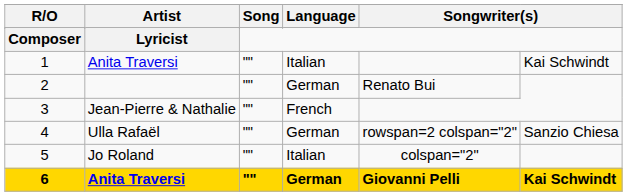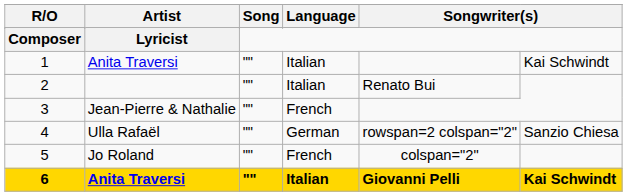(313, 86) German -> (306, 86) Italian
(306, 156) Italian -> (309, 156) French
(314, 179) German -> (307, 179) Italian
